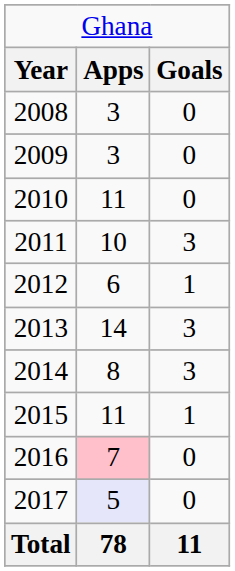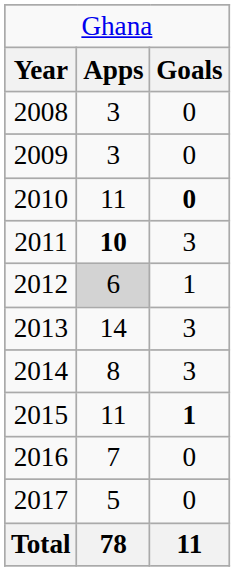(189, 198) normal -> (189, 198) bold
(113, 241) normal -> (113, 241) bold
(113, 284) no background -> (113, 284) lightgrey background
(189, 414) normal -> (189, 414) bold
(113, 457) pink background -> (113, 457) no background
(113, 500) lavender background -> (113, 500) no background
